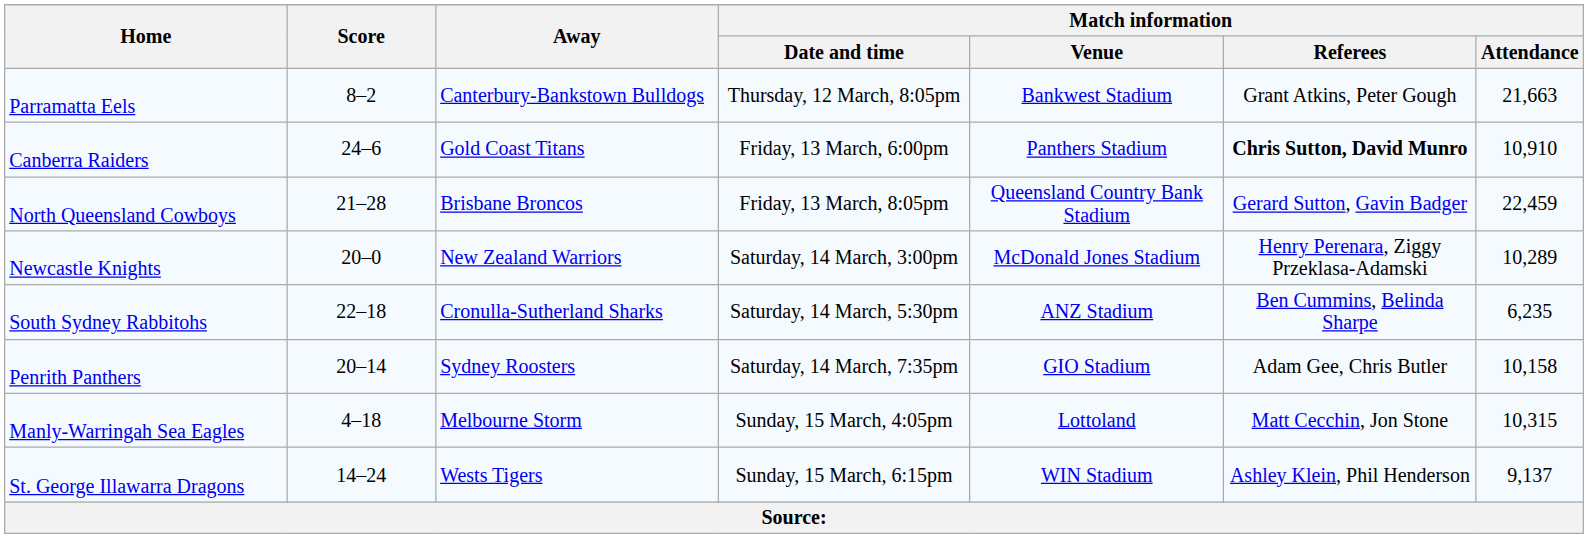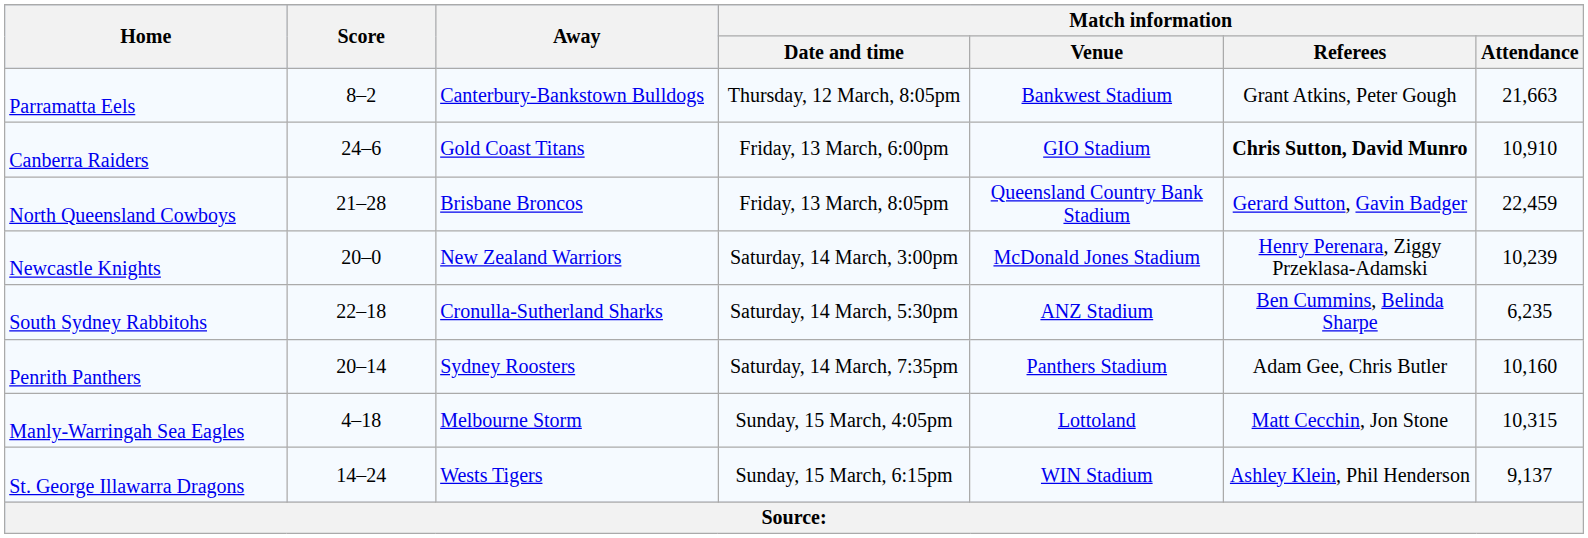(1097, 149) Panthers Stadium -> (1097, 149) GIO Stadium
(1530, 257) 10,289 -> (1530, 257) 10,239
(1097, 366) GIO Stadium -> (1097, 366) Panthers Stadium
(1530, 366) 10,158 -> (1530, 366) 10,160
